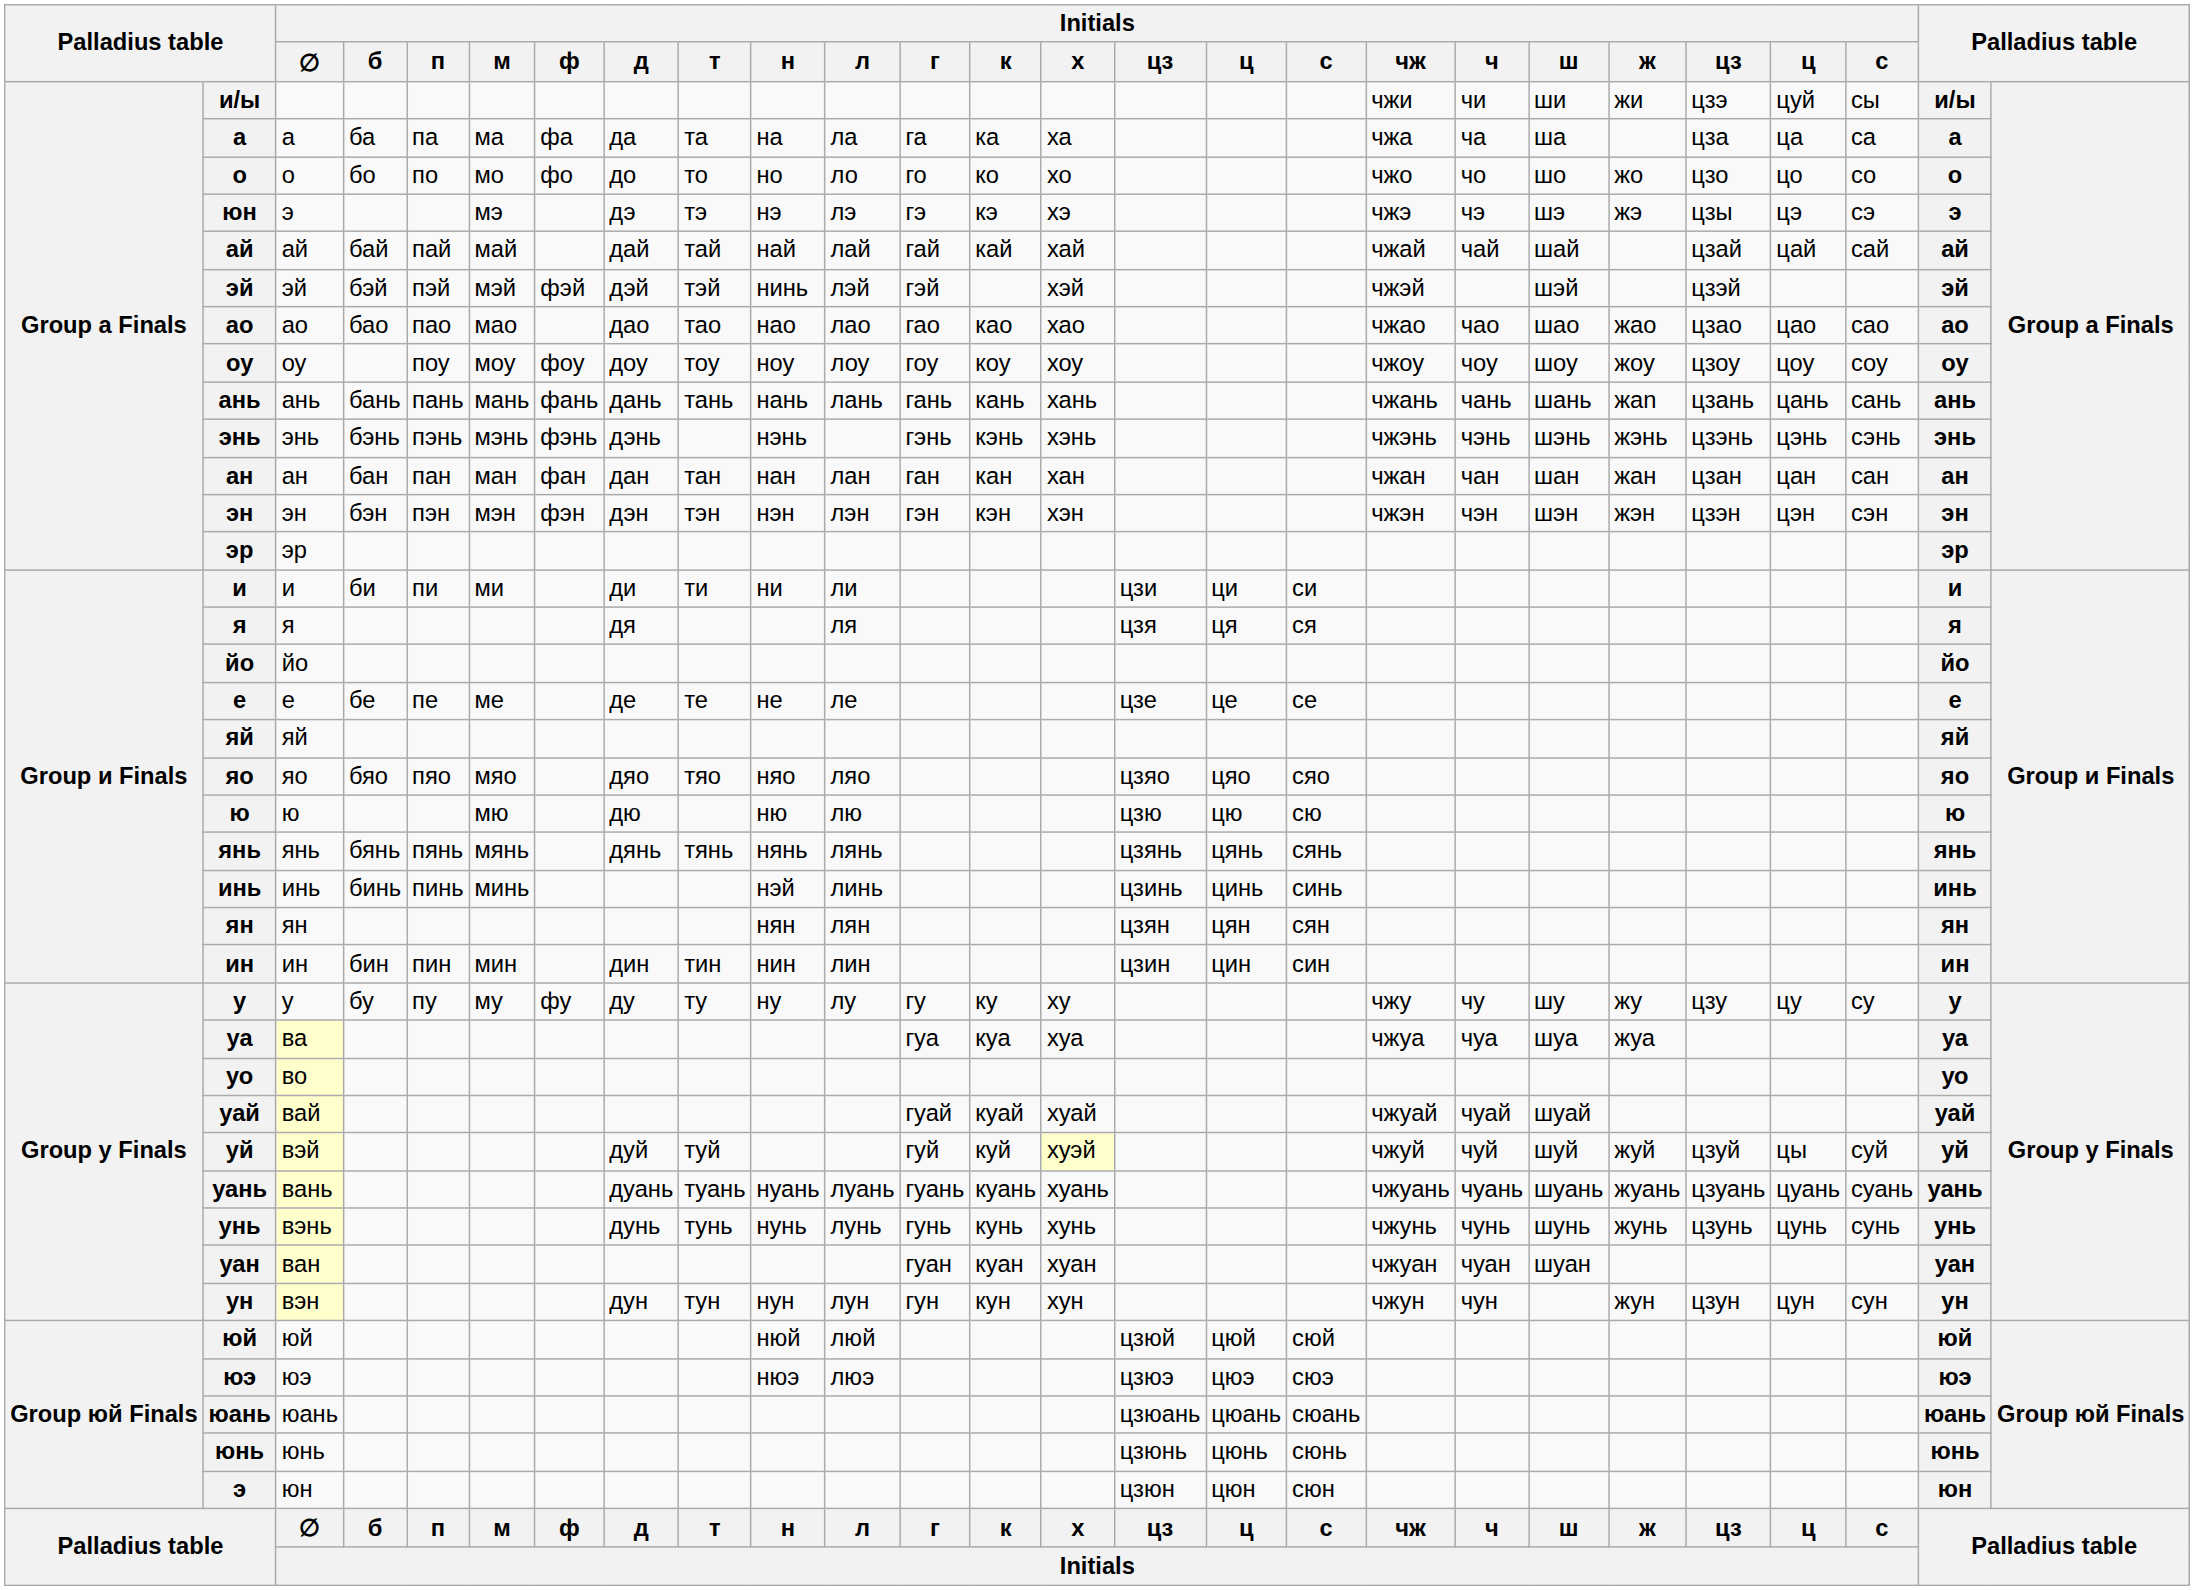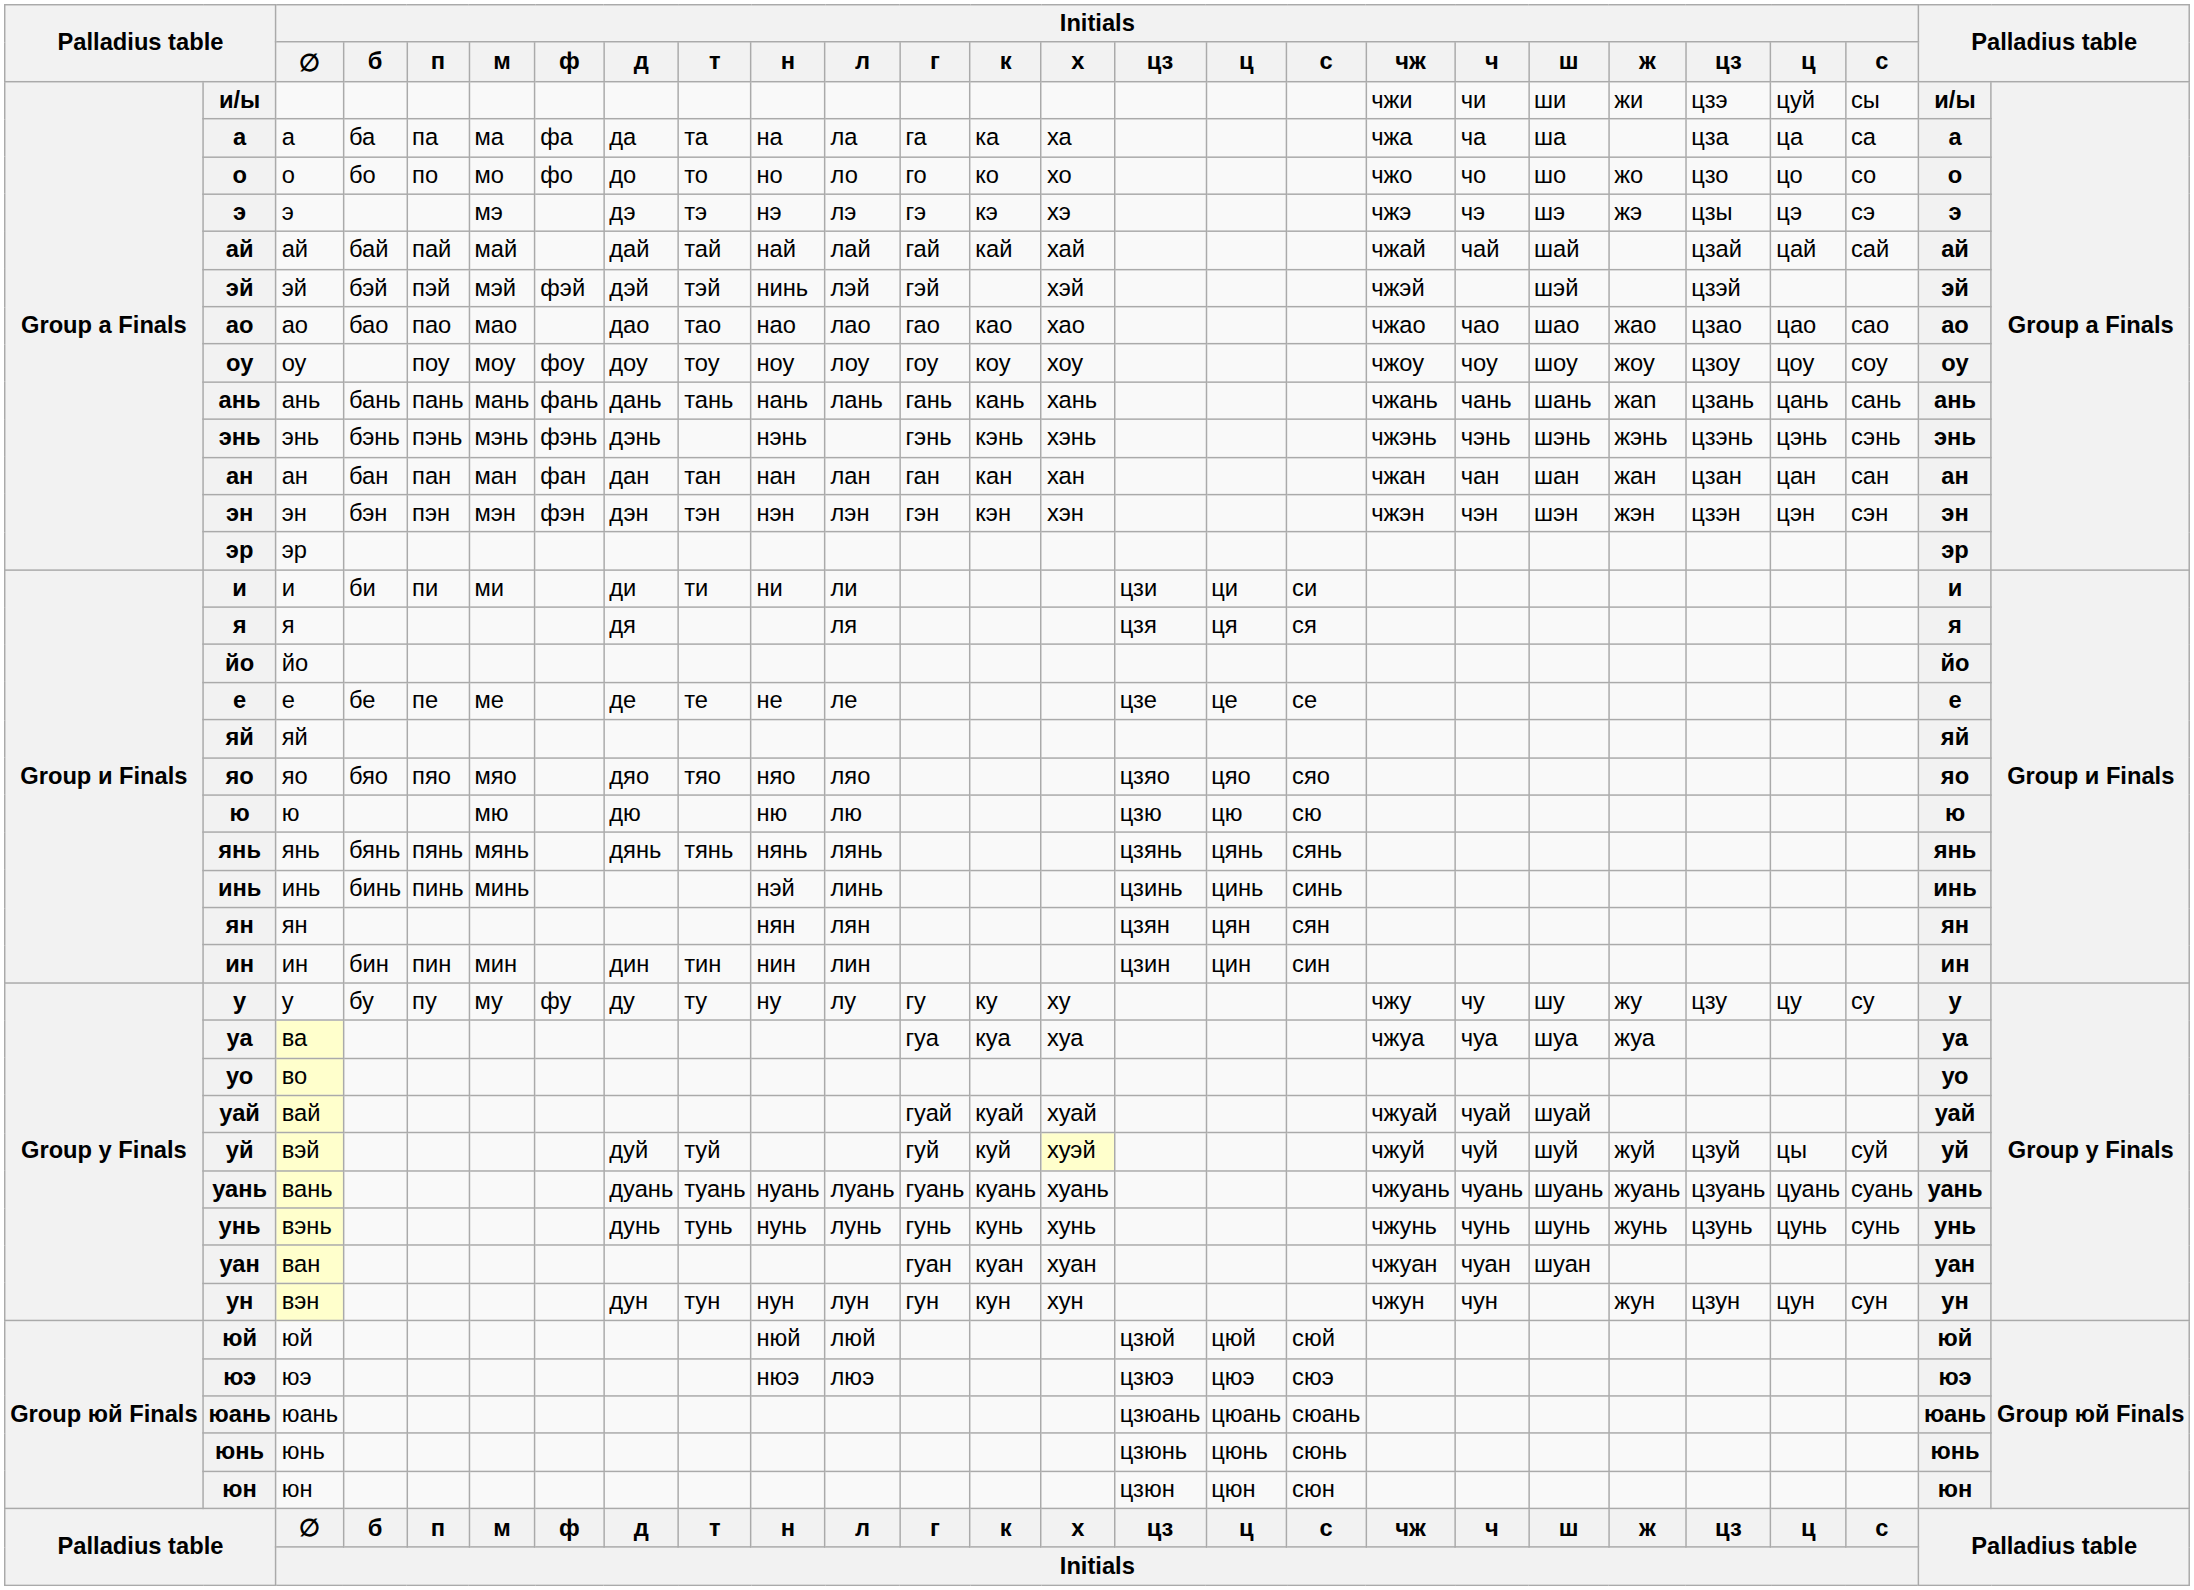(240, 212) юн -> (240, 212) э
(240, 1489) э -> (240, 1489) юн
